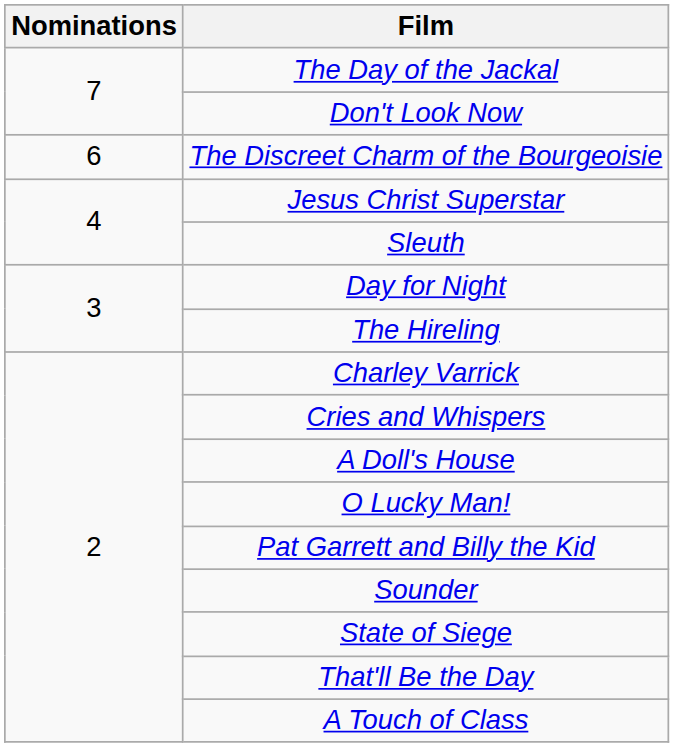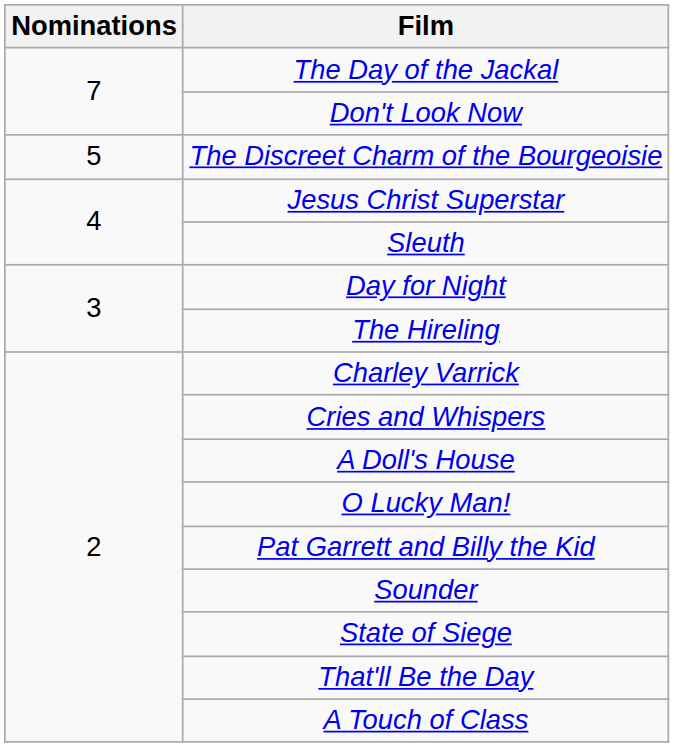(94, 156) 6 -> (94, 156) 5
